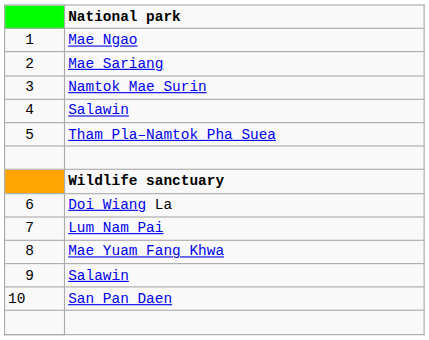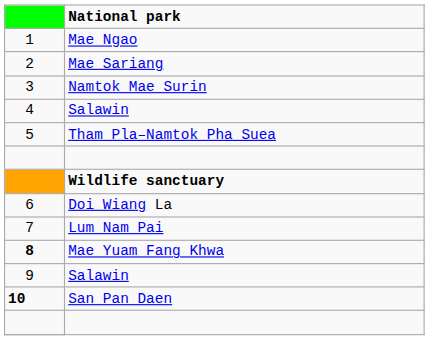(21, 252) normal -> (21, 252) bold
(17, 299) normal -> (17, 299) bold
